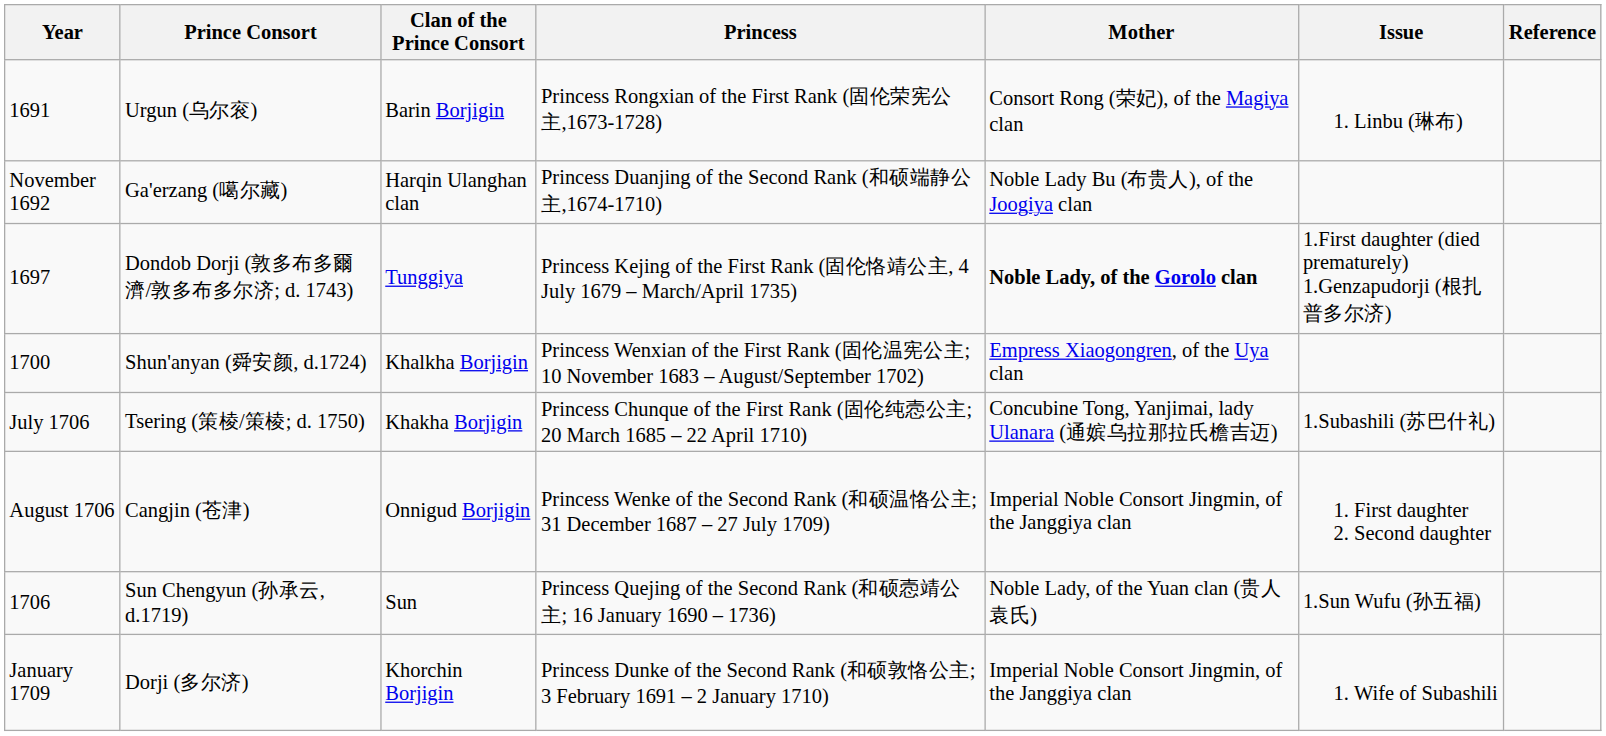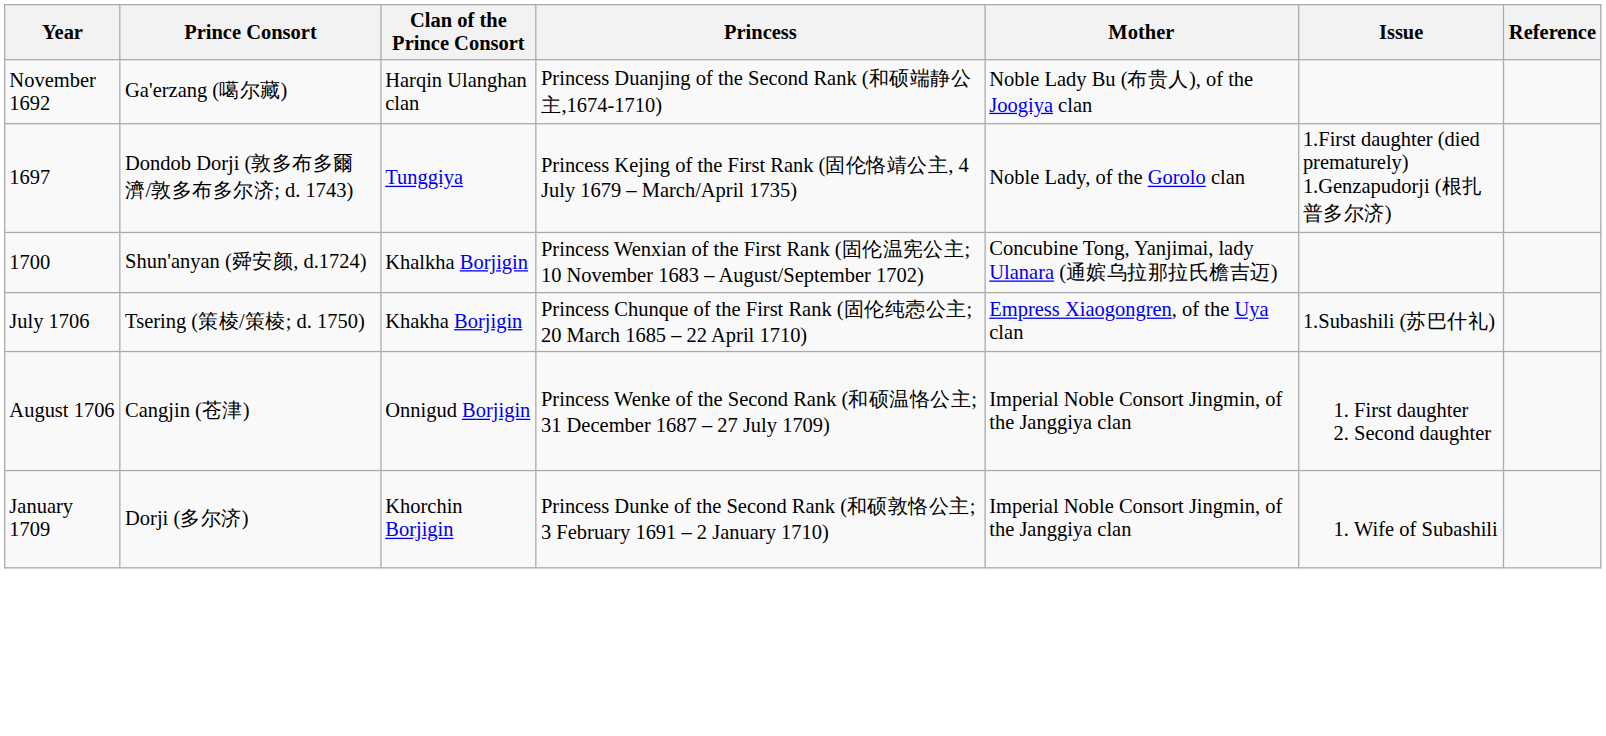- row: (30, 110)
(1123, 278) bold -> (1117, 177) normal
(1129, 362) Empress Xiaogongren, of the Uya clan -> (1133, 260) Concubine Tong, Yanjimai, lady Ulanara (通嫔乌拉那拉氏檐吉迈)
(1133, 420) Concubine Tong, Yanjimai, lady Ulanara (通嫔乌拉那拉氏檐吉迈) -> (1129, 321) Empress Xiaogongren, of the Uya clan
- row: (30, 602)
